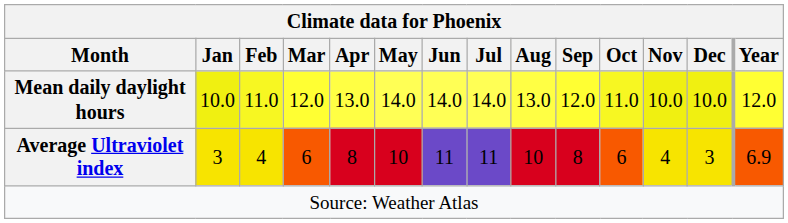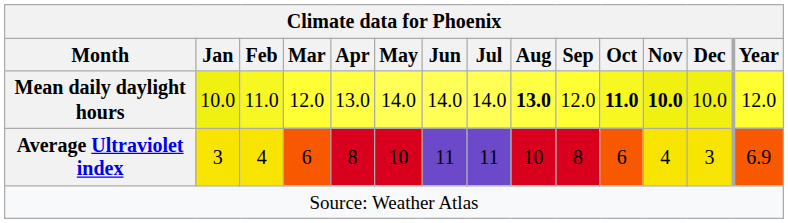(533, 100) normal -> (533, 100) bold
(622, 100) normal -> (622, 100) bold
(665, 100) normal -> (665, 100) bold
